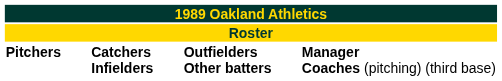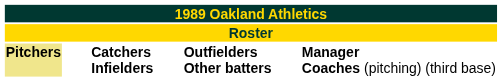(33, 52) no background -> (33, 52) khaki background
